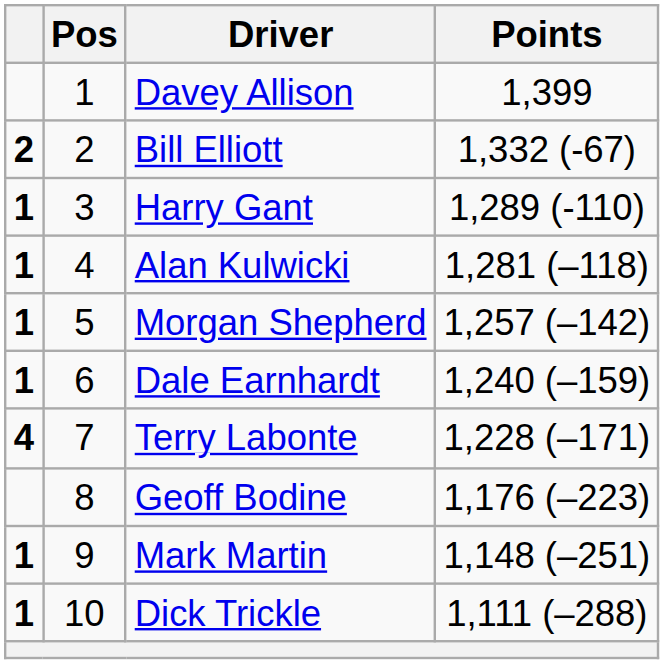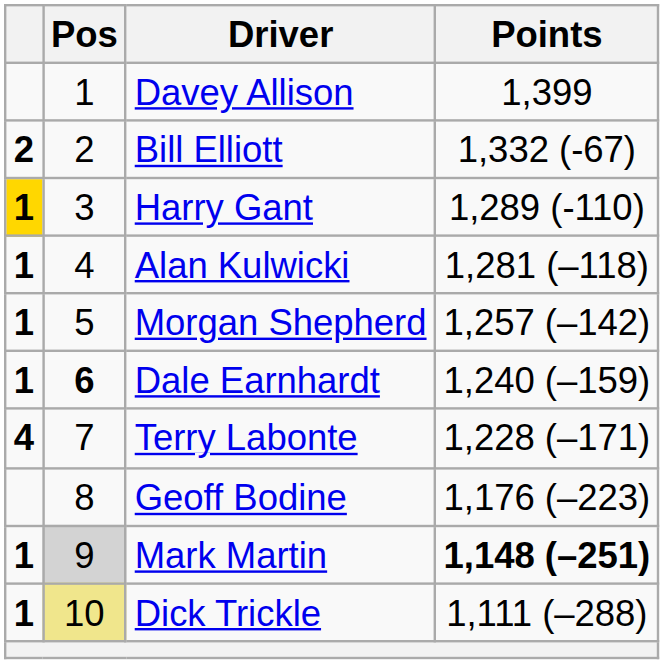(24, 208) no background -> (24, 208) gold background
(84, 381) normal -> (84, 381) bold
(84, 554) no background -> (84, 554) lightgrey background
(547, 554) normal -> (547, 554) bold
(84, 612) no background -> (84, 612) khaki background
